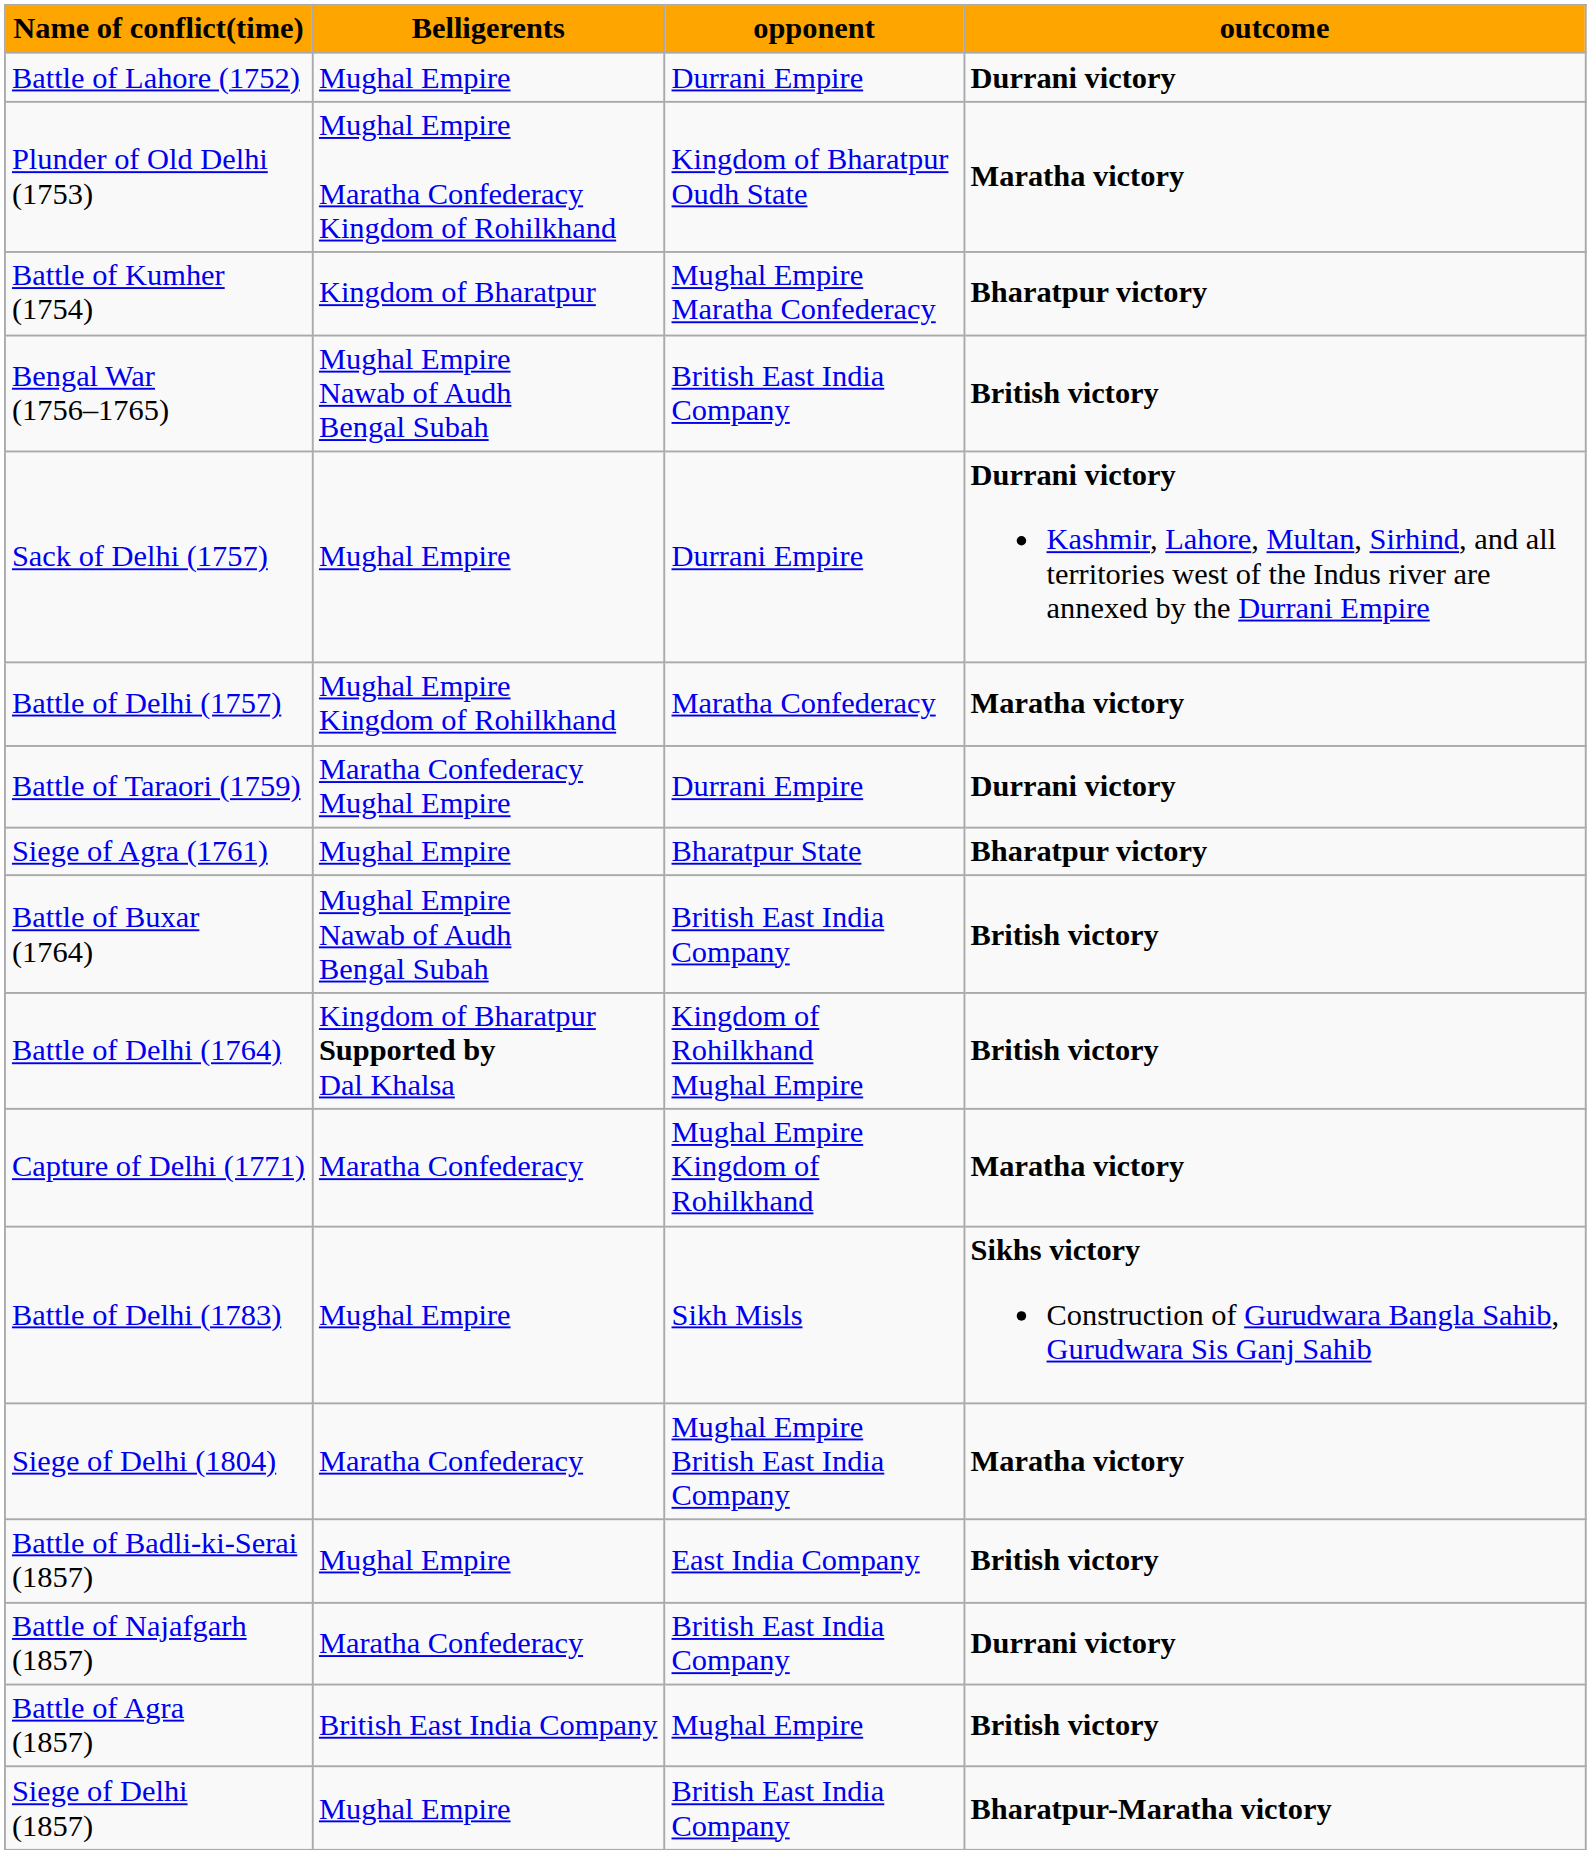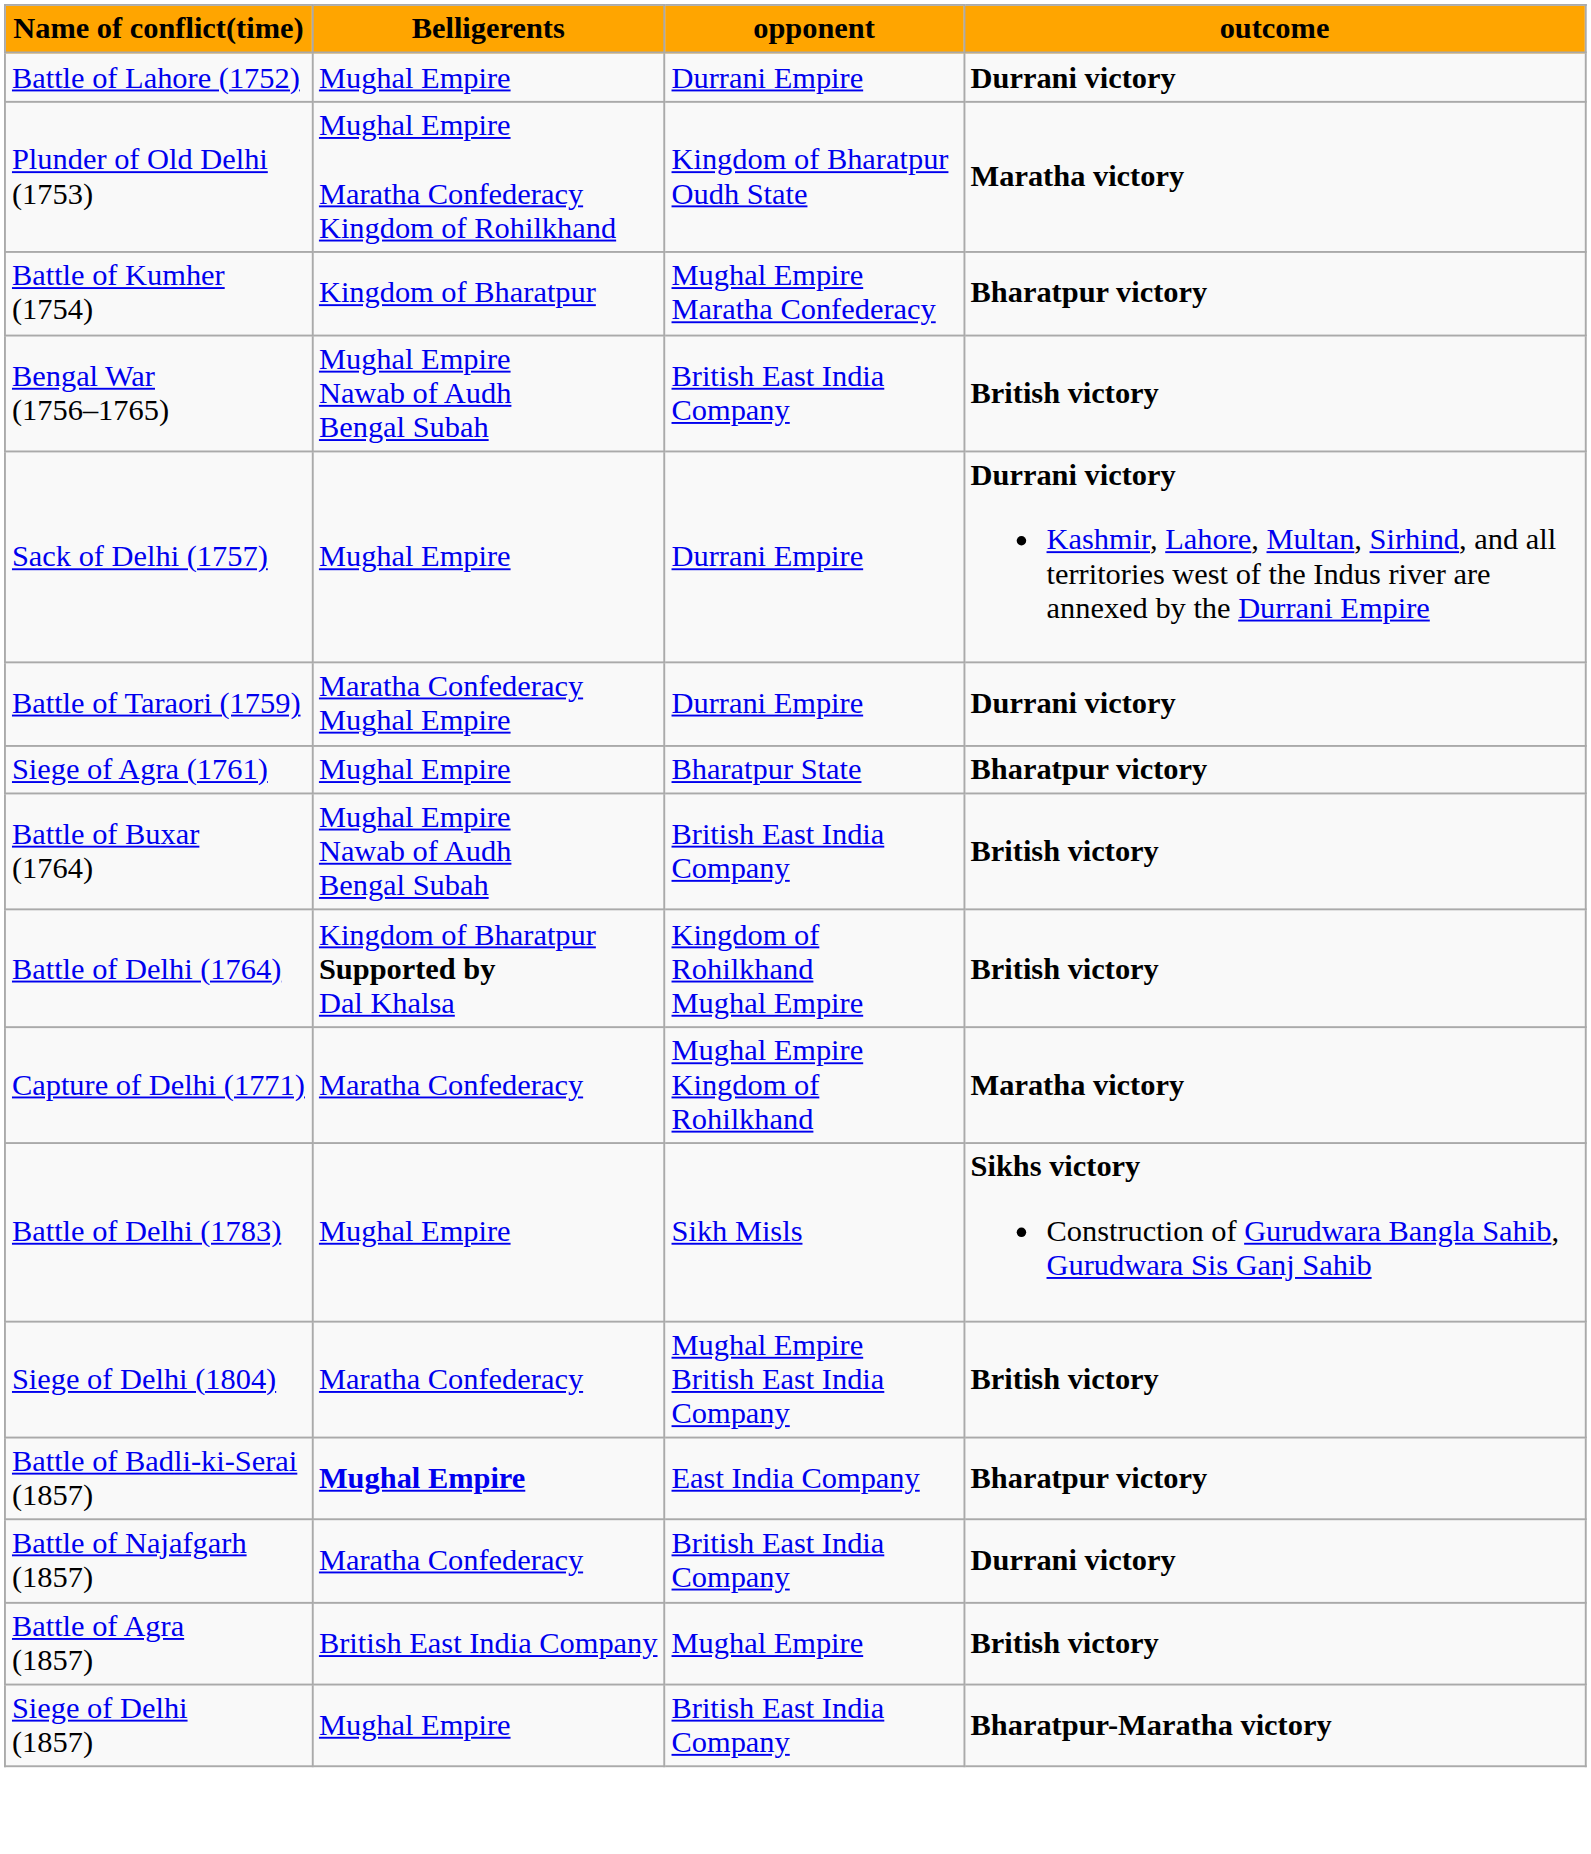- row: (147, 703)
(1077, 1460) Maratha victory -> (1065, 1378) British victory
(415, 1560) normal -> (422, 1478) bold
(1065, 1560) British victory -> (1089, 1478) Bharatpur victory
